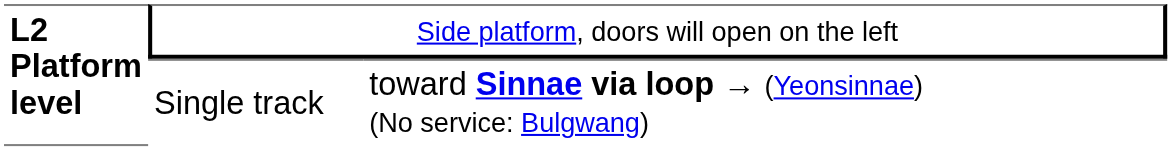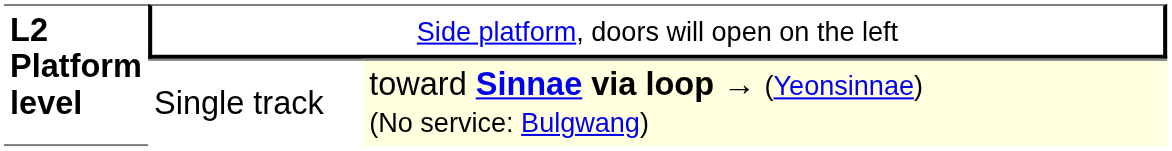(646, 102) no background -> (646, 102) lightyellow background
